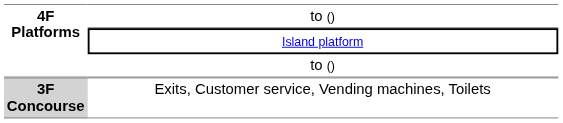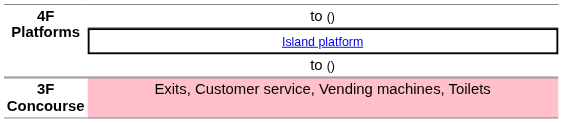(46, 97) lightgrey background -> (46, 97) no background
(323, 89) no background -> (323, 89) pink background
